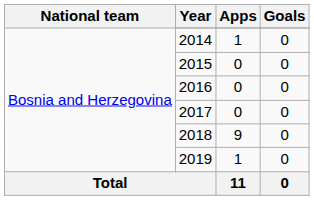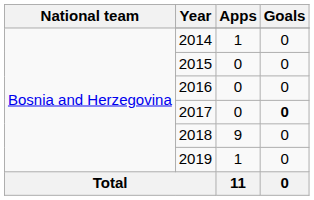(285, 111) normal -> (285, 111) bold
